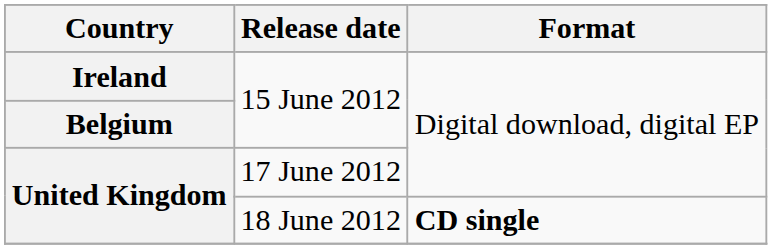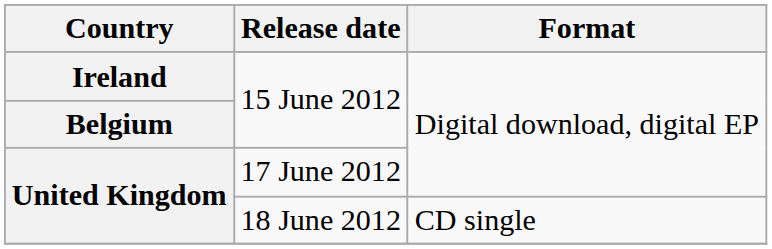(477, 219) bold -> (475, 219) normal
